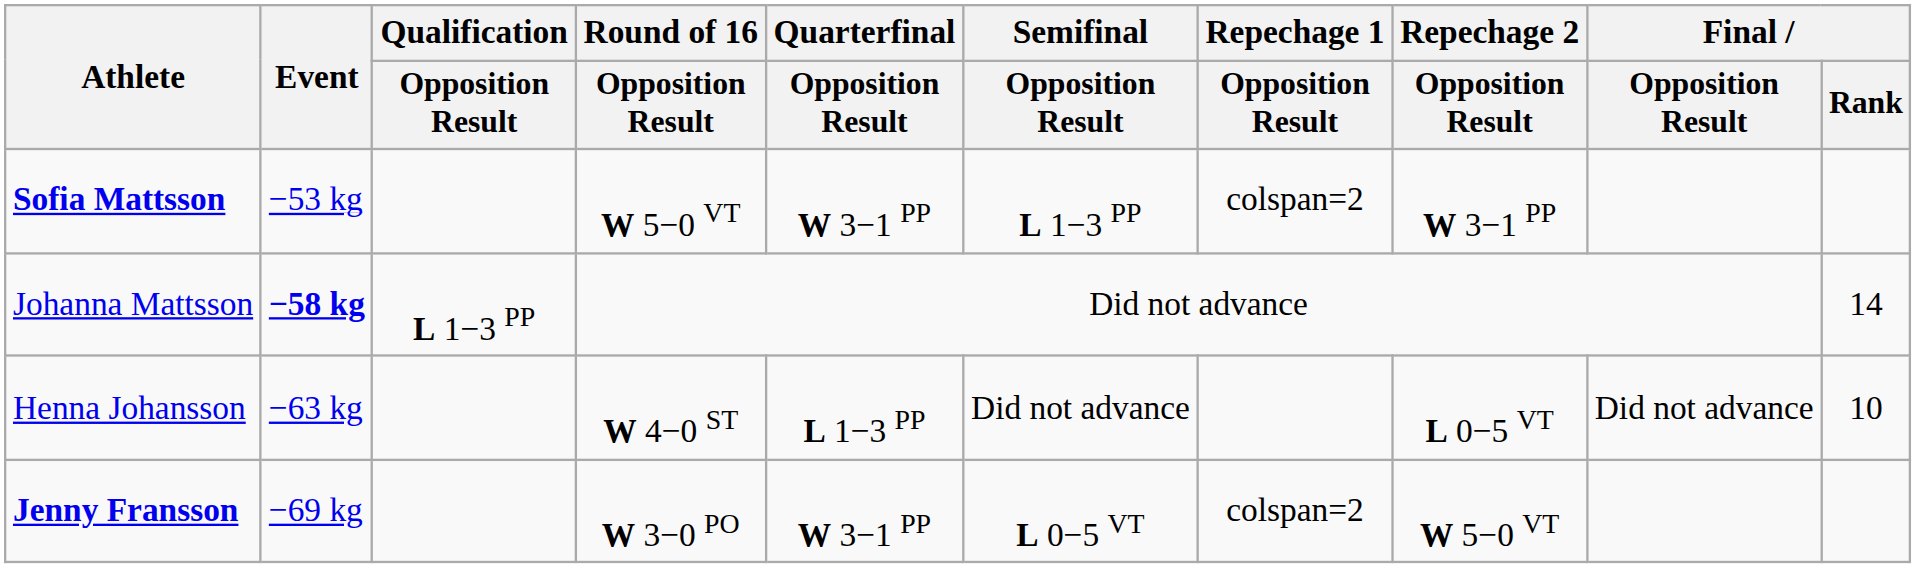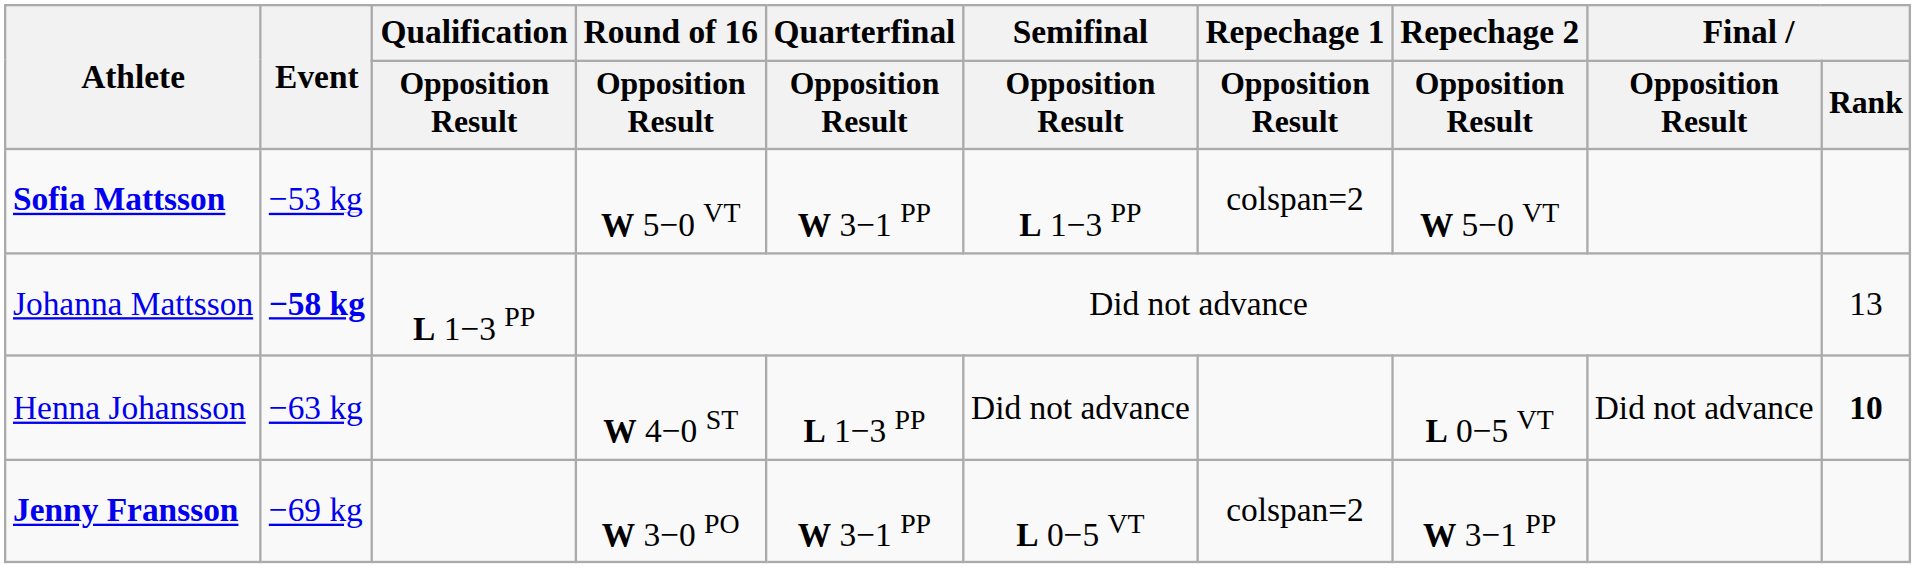(1490, 220) W 3−1 PP -> (1490, 220) W 5−0 VT
(1866, 304) 14 -> (1866, 304) 13
(1866, 407) normal -> (1866, 407) bold
(1490, 530) W 5−0 VT -> (1490, 530) W 3−1 PP
